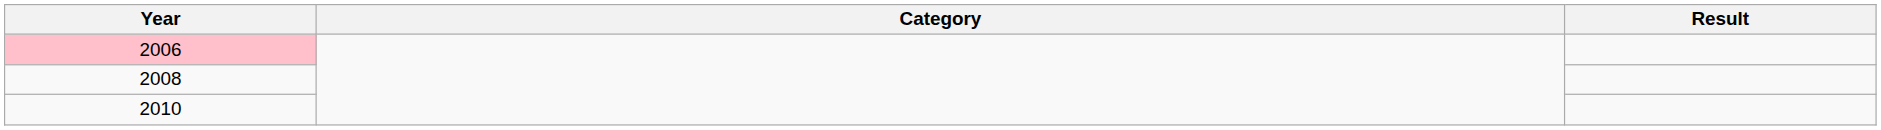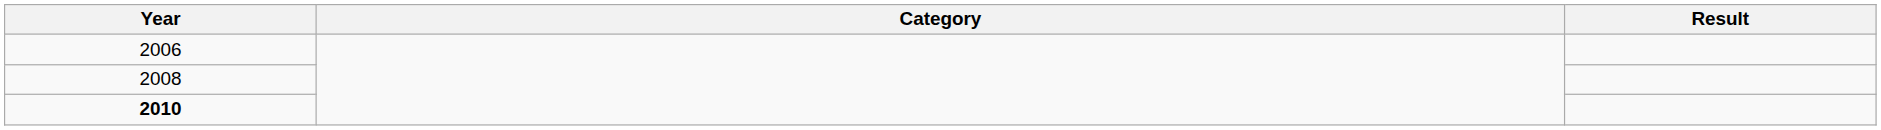(161, 49) pink background -> (161, 49) no background
(161, 109) normal -> (161, 109) bold
